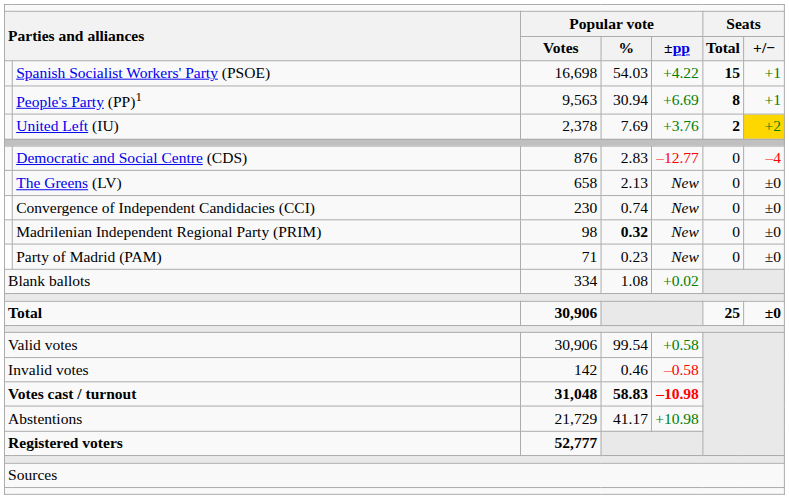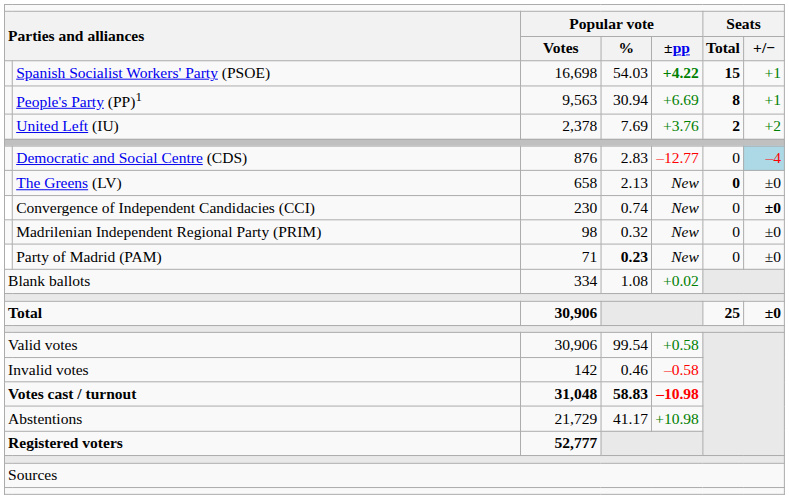(681, 73) normal -> (681, 73) bold
(773, 126) gold background -> (773, 126) no background
(773, 158) no background -> (773, 158) lightblue background
(736, 182) normal -> (736, 182) bold
(773, 207) normal -> (773, 207) bold
(634, 232) bold -> (634, 232) normal
(634, 256) normal -> (634, 256) bold
